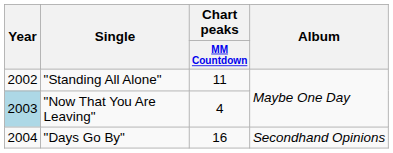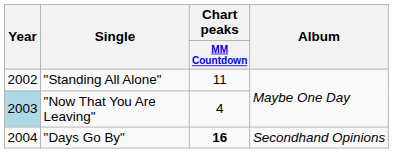(220, 137) normal -> (220, 137) bold
